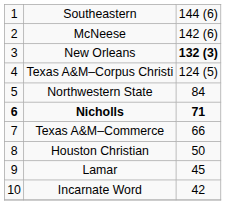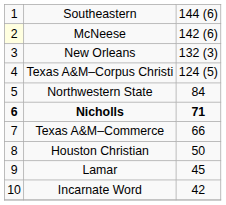(14, 33) no background -> (14, 33) lightyellow background
(198, 53) bold -> (198, 53) normal
